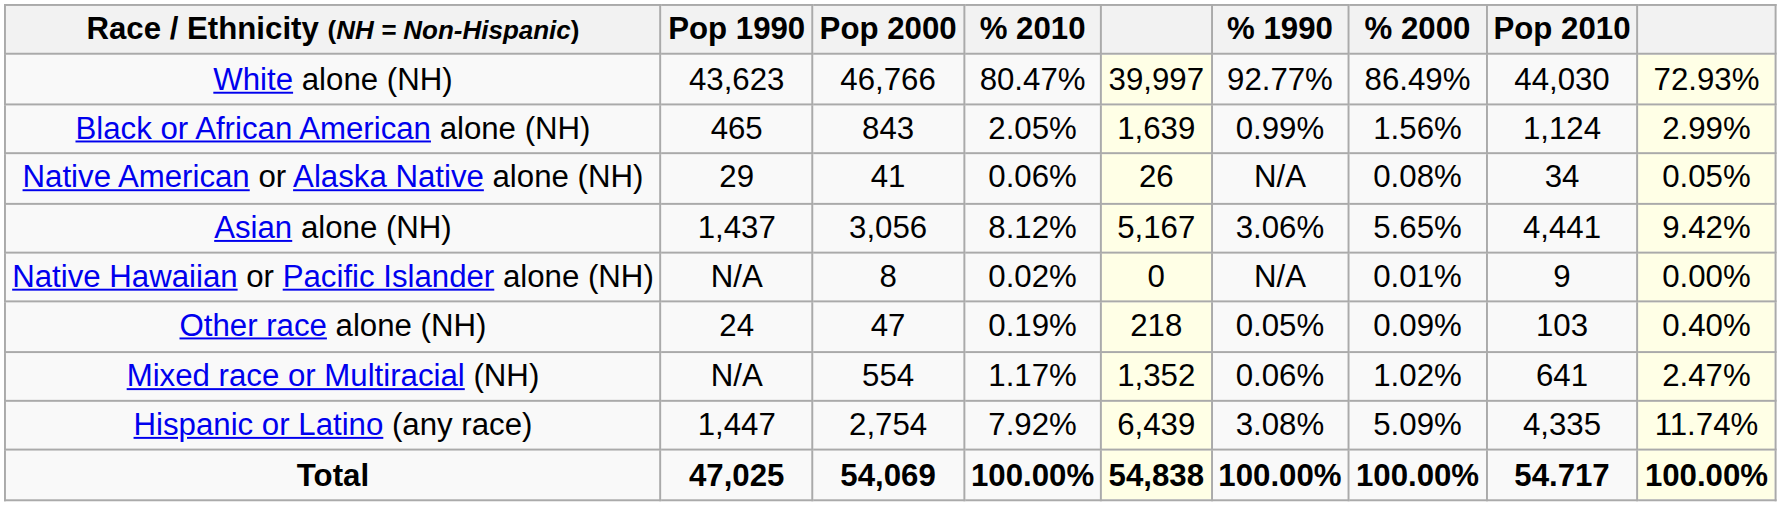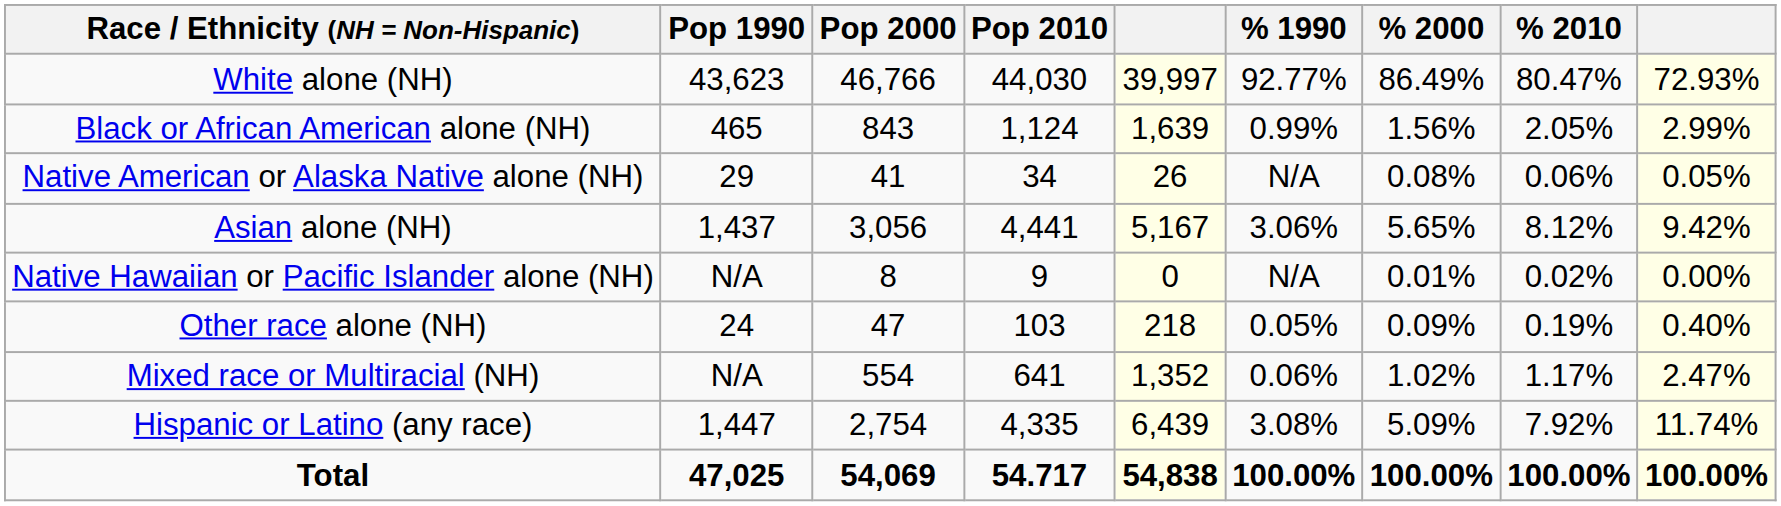columns swapped: (1562, 29) <-> (1033, 29)
